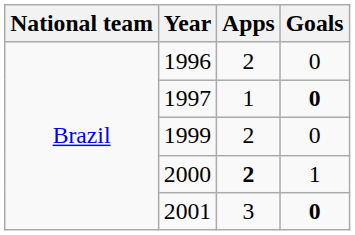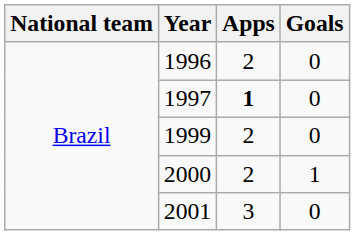(248, 98) normal -> (248, 98) bold
(315, 98) bold -> (315, 98) normal
(248, 173) bold -> (248, 173) normal
(315, 211) bold -> (315, 211) normal
